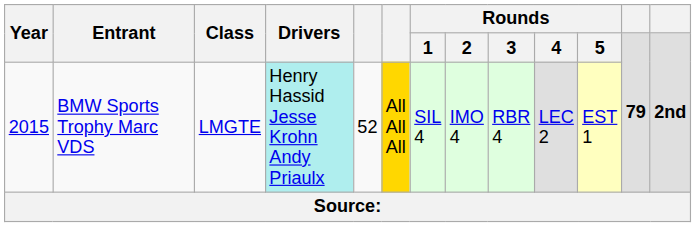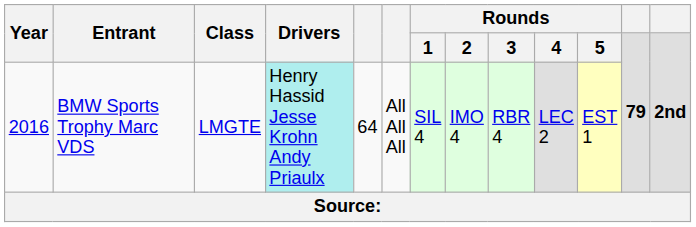(29, 127) 2015 -> (29, 127) 2016
(367, 127) 52 -> (367, 127) 64
(396, 127) gold background -> (396, 127) no background
